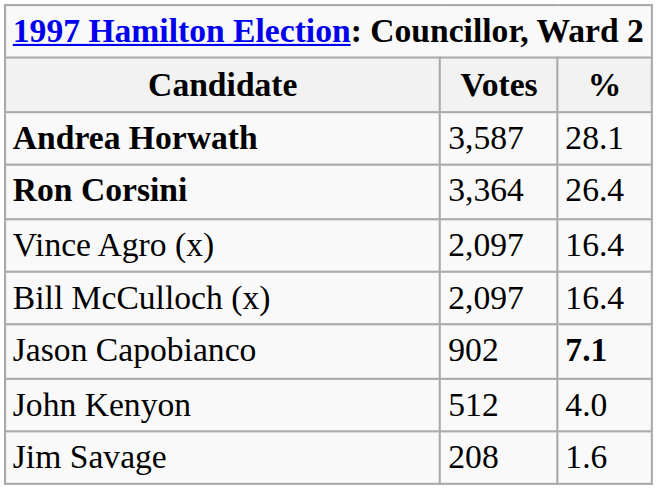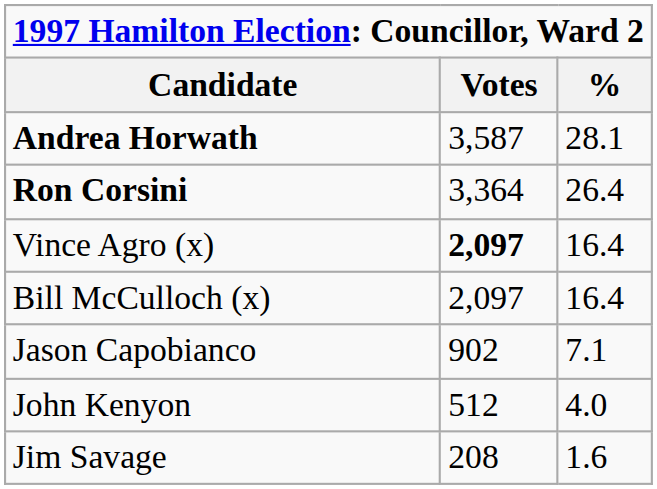(486, 244) normal -> (486, 244) bold
(586, 350) bold -> (586, 350) normal
